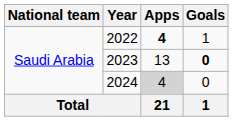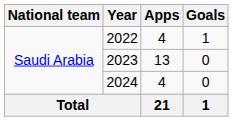(162, 37) bold -> (162, 37) normal
(206, 60) bold -> (206, 60) normal
(162, 82) lightgrey background -> (162, 82) no background
